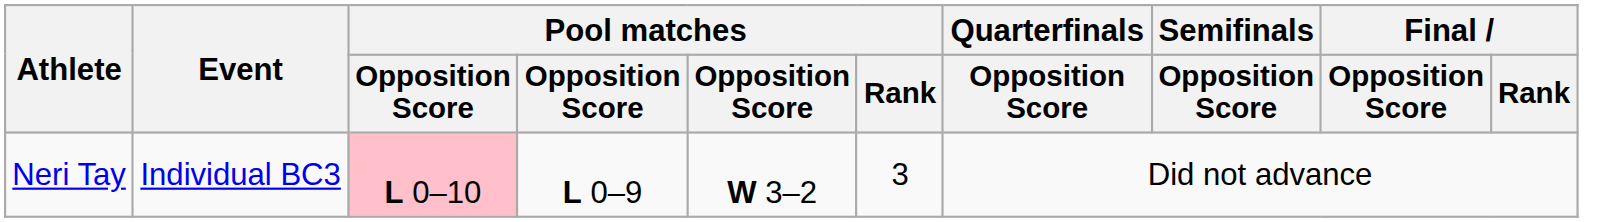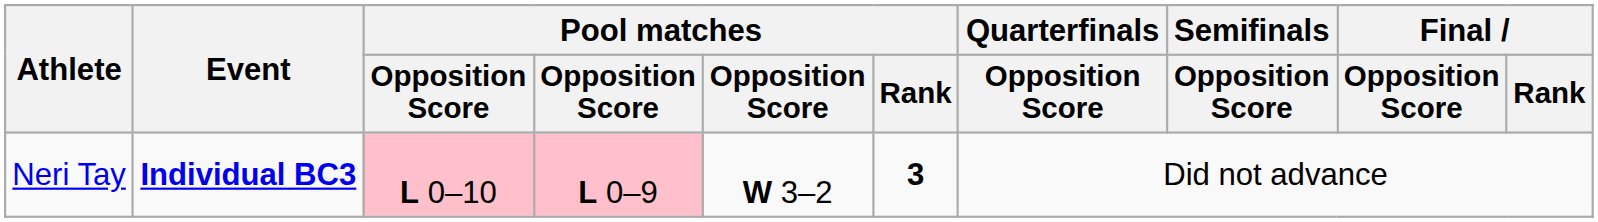(241, 175) normal -> (248, 175) bold
(603, 193) no background -> (618, 193) pink background
(900, 175) normal -> (916, 175) bold
